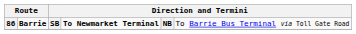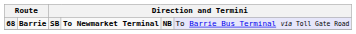(11, 23) 86 -> (11, 23) 68
(262, 23) no background -> (262, 23) lavender background
